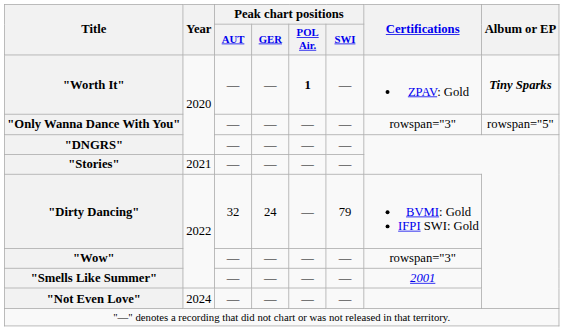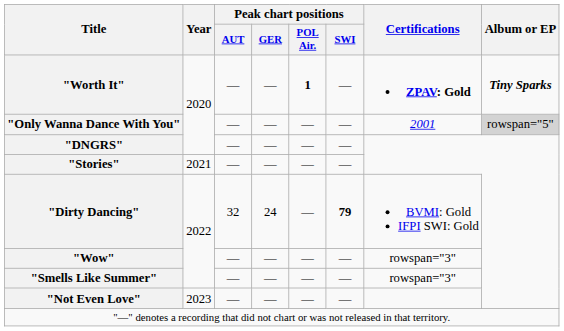(423, 92) normal -> (423, 92) bold
(423, 124) rowspan="3" -> (423, 124) 2001
(520, 124) no background -> (520, 124) lightgrey background
(345, 211) normal -> (345, 211) bold
(423, 278) 2001 -> (423, 278) rowspan="3"
(199, 298) 2024 -> (199, 298) 2023
